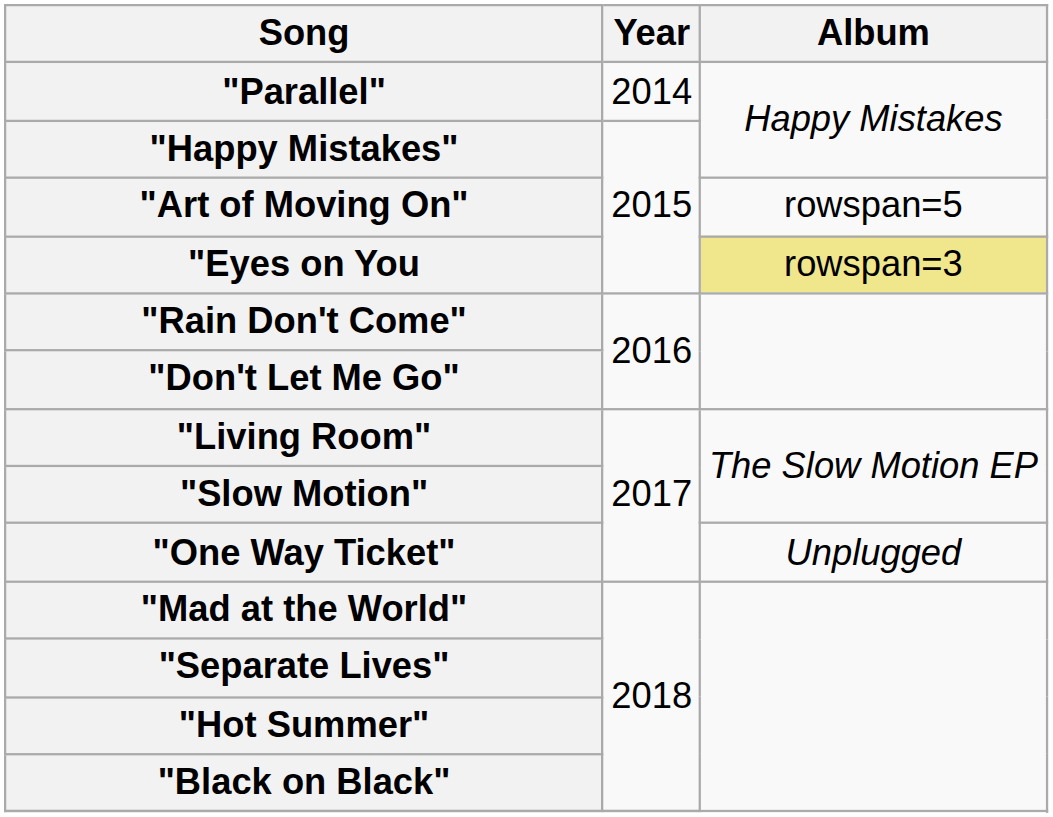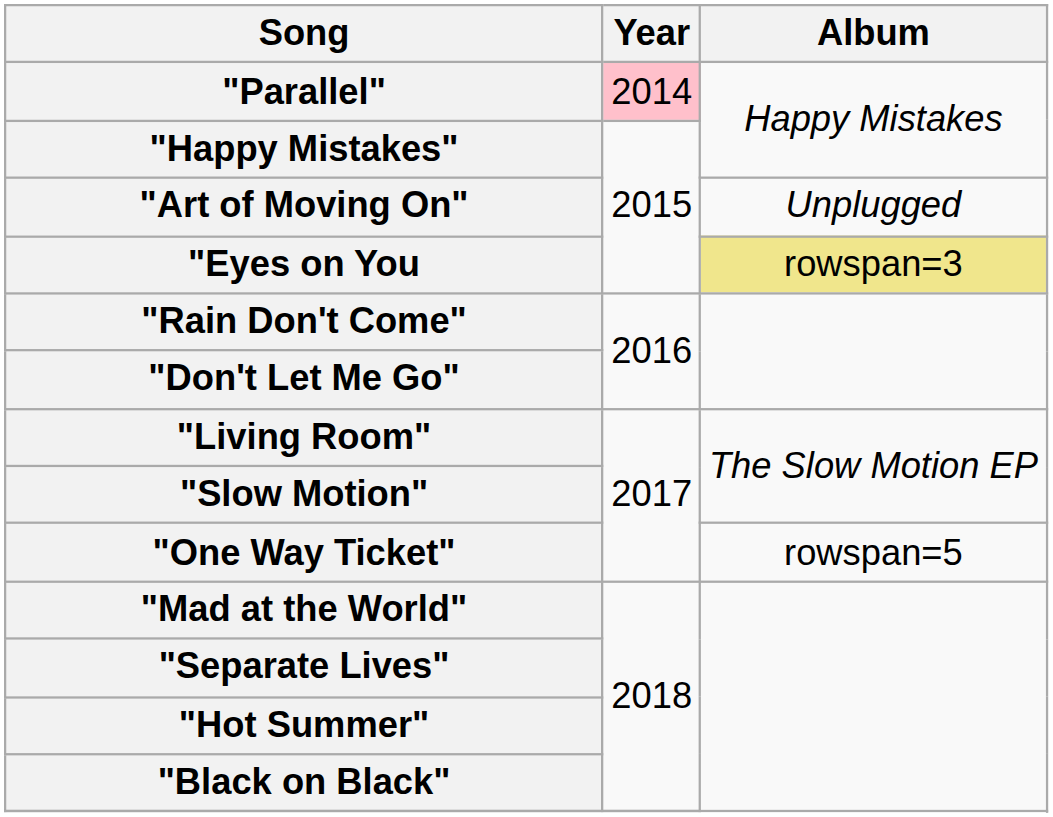(652, 90) no background -> (652, 90) pink background
(873, 206) rowspan=5 -> (873, 206) Unplugged
(873, 551) Unplugged -> (873, 551) rowspan=5
